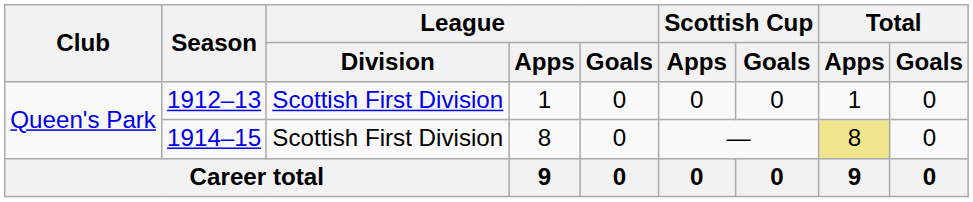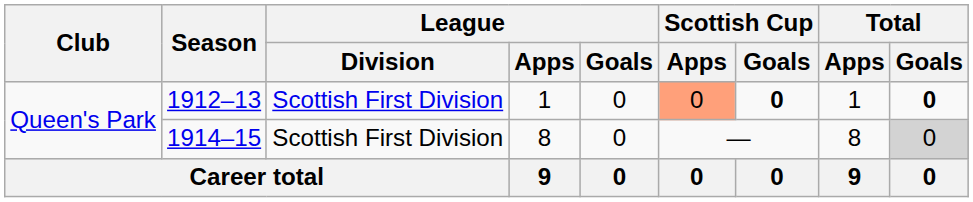(697, 100) no background -> (697, 100) lightsalmon background
(777, 100) normal -> (777, 100) bold
(929, 100) normal -> (929, 100) bold
(854, 138) khaki background -> (854, 138) no background
(929, 138) no background -> (929, 138) lightgrey background
